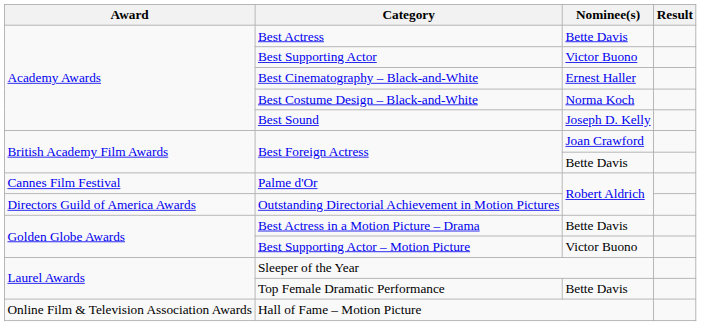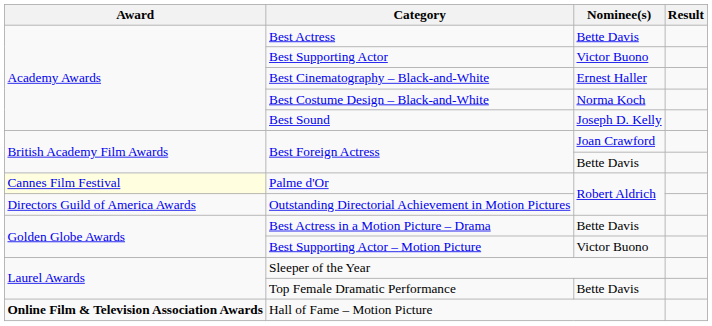(64, 183) no background -> (64, 183) lightyellow background
(130, 309) normal -> (135, 309) bold
